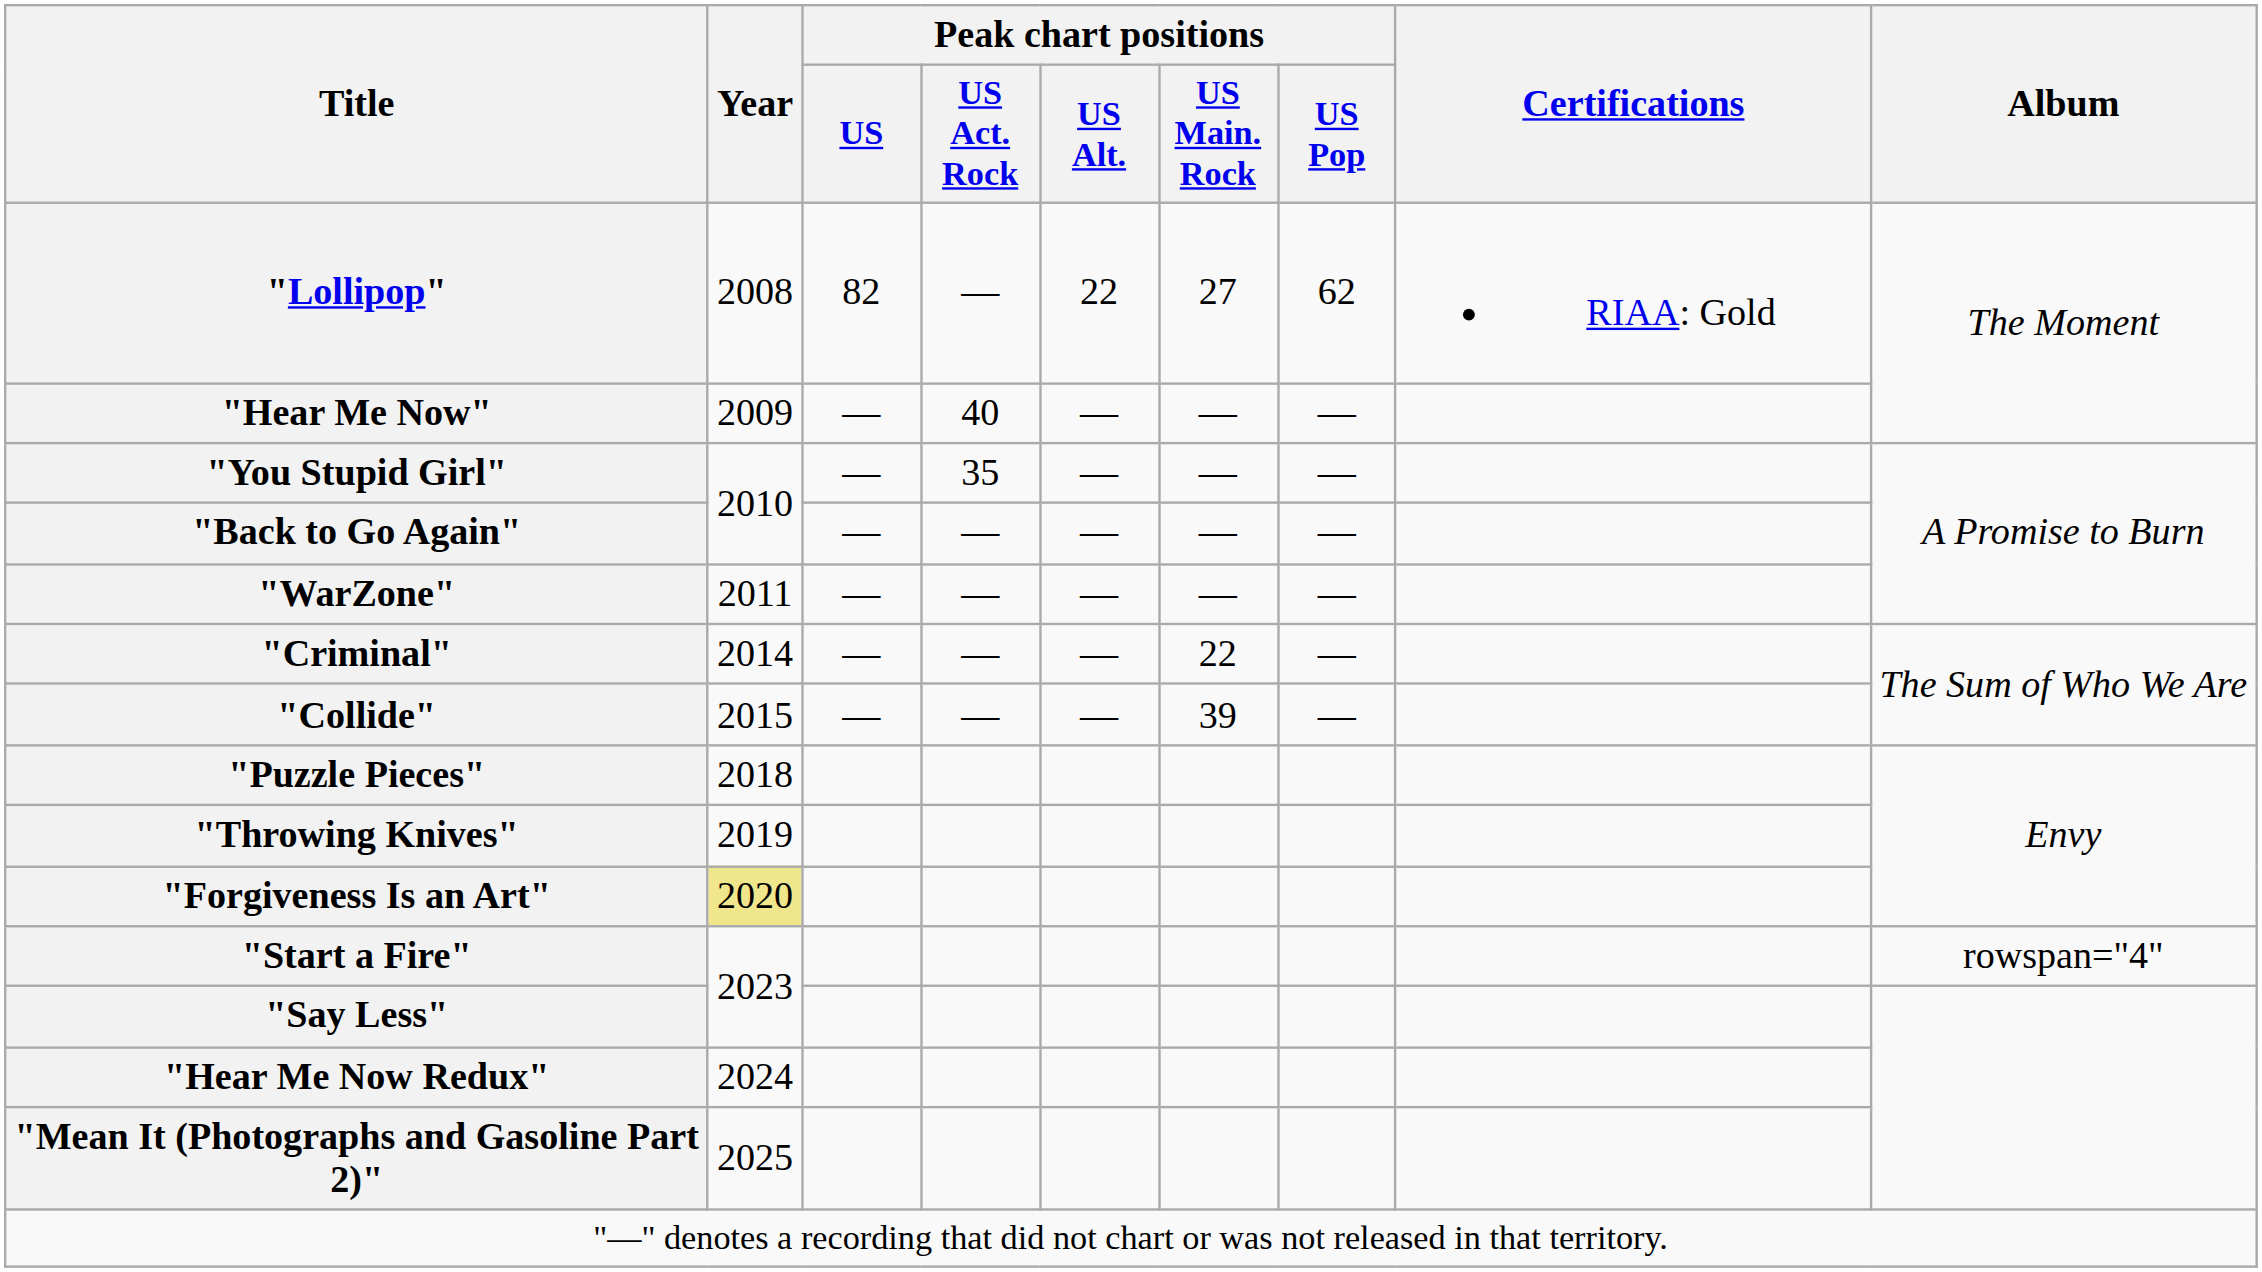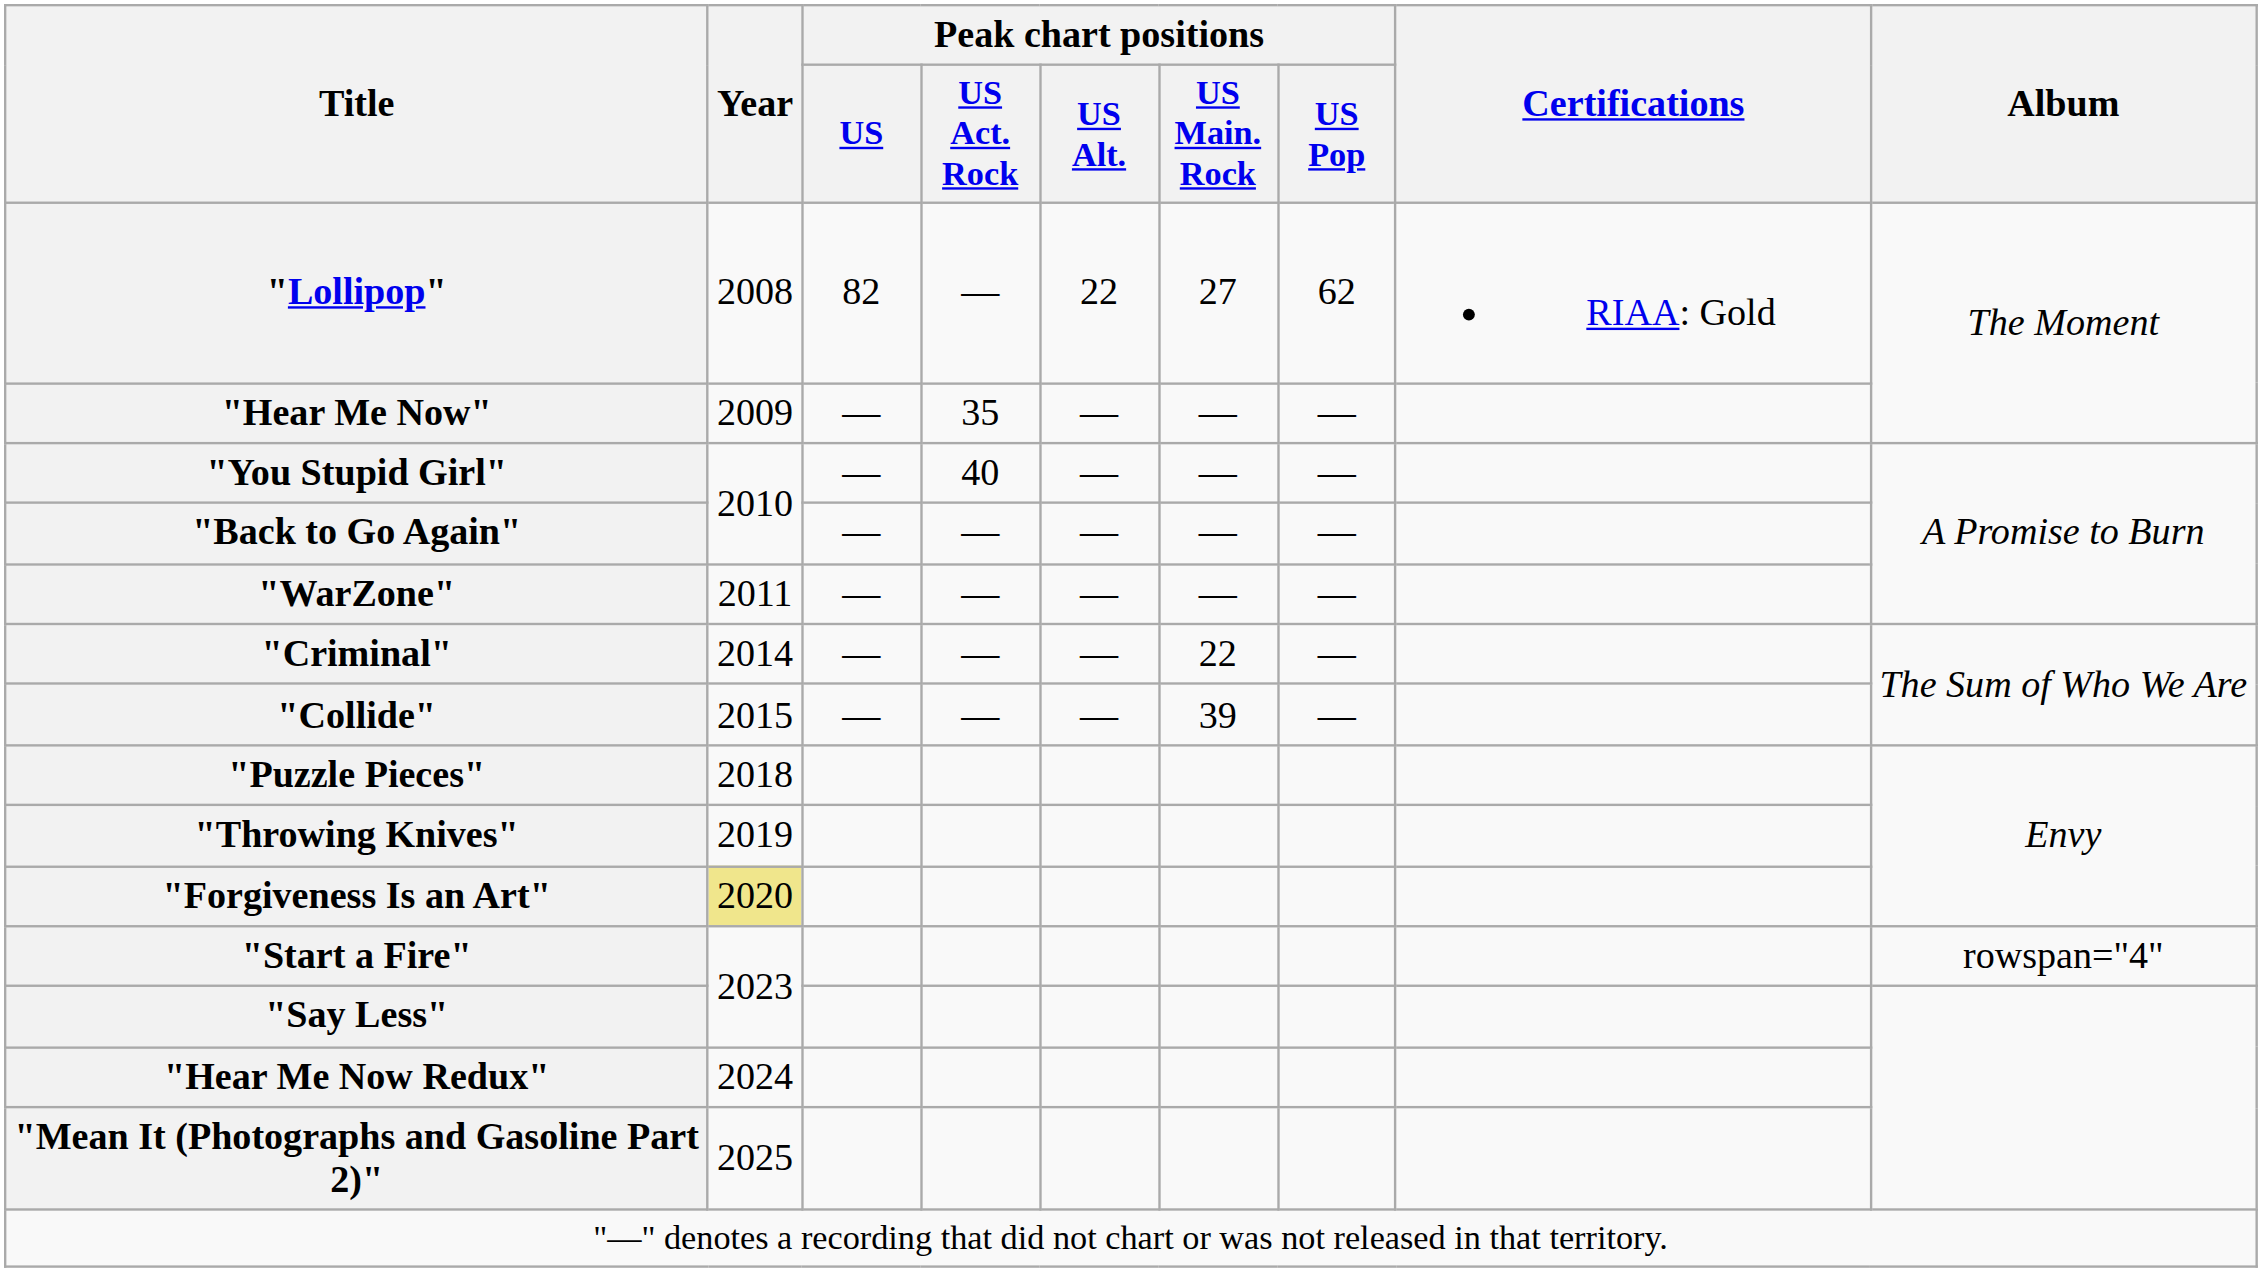(980, 411) 40 -> (980, 411) 35
(980, 472) 35 -> (980, 472) 40
